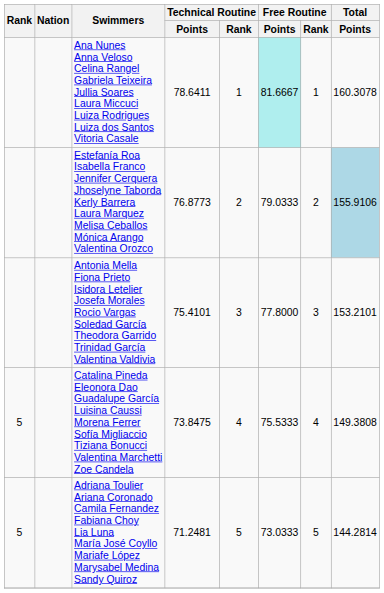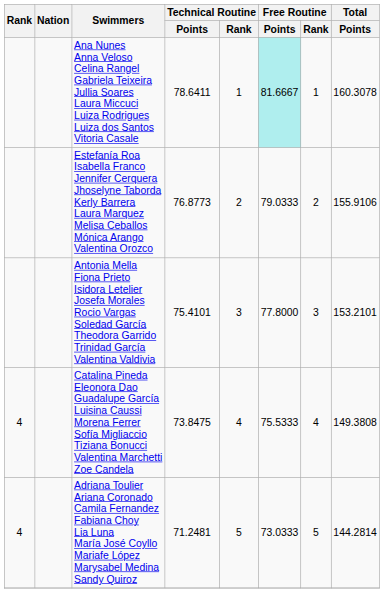(355, 202) lightblue background -> (355, 202) no background
(19, 422) 5 -> (19, 422) 4
(19, 532) 5 -> (19, 532) 4
